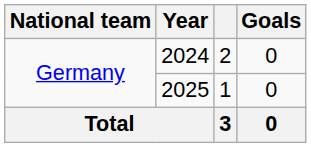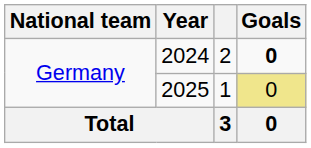(271, 55) normal -> (271, 55) bold
(271, 90) no background -> (271, 90) khaki background
